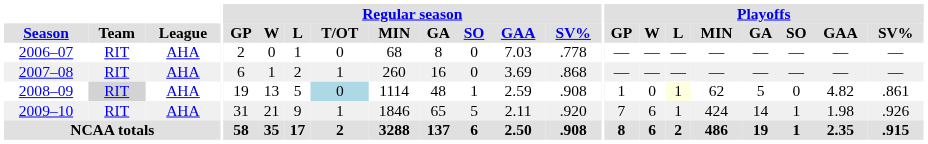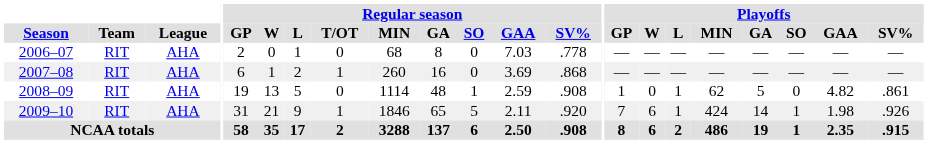(117, 91) lightgrey background -> (117, 91) no background
(340, 91) lightblue background -> (340, 91) no background
(678, 91) lightyellow background -> (678, 91) no background
